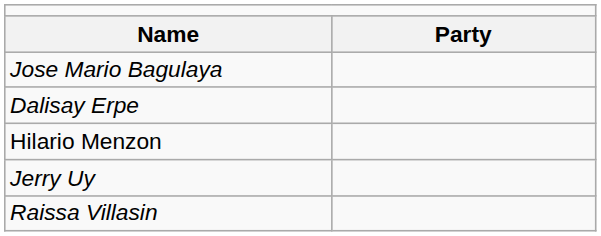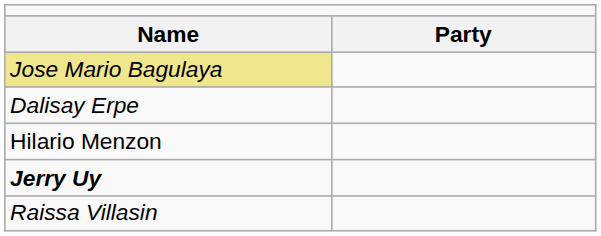(116, 70) no background -> (116, 70) khaki background
(52, 178) normal -> (56, 178) bold
